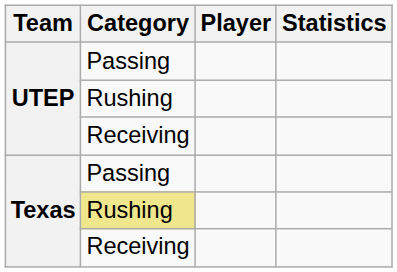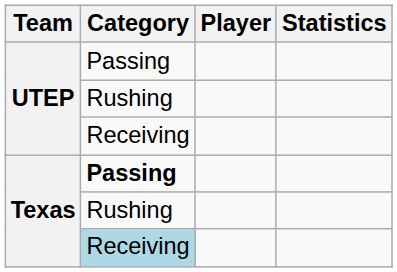(128, 172) normal -> (132, 172) bold
(130, 210) khaki background -> (130, 210) no background
(138, 247) no background -> (138, 247) lightblue background
